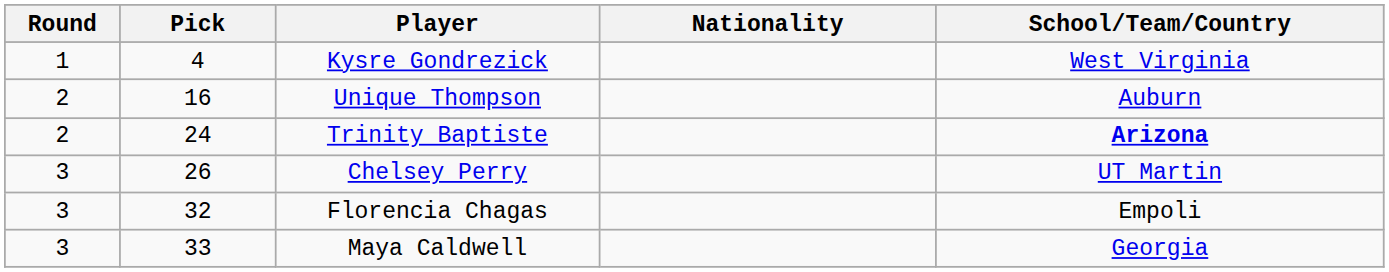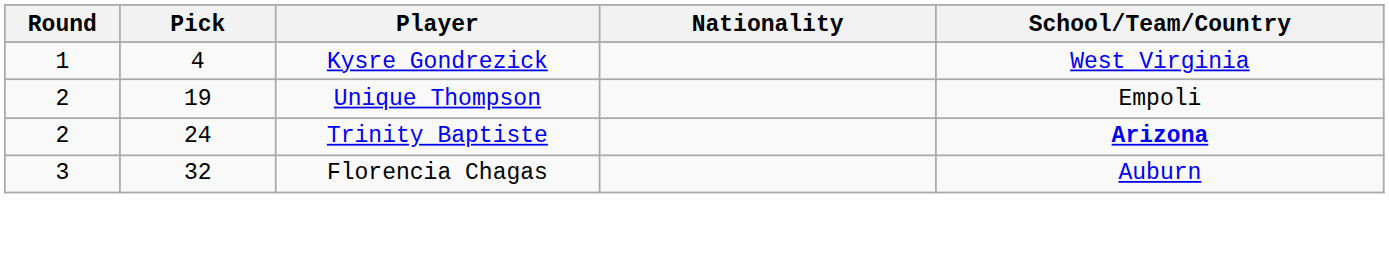(198, 99) 16 -> (198, 99) 19
(1160, 99) Auburn -> (1160, 99) Empoli
- row: (437, 174)
(1160, 211) Empoli -> (1160, 174) Auburn
- row: (437, 249)
